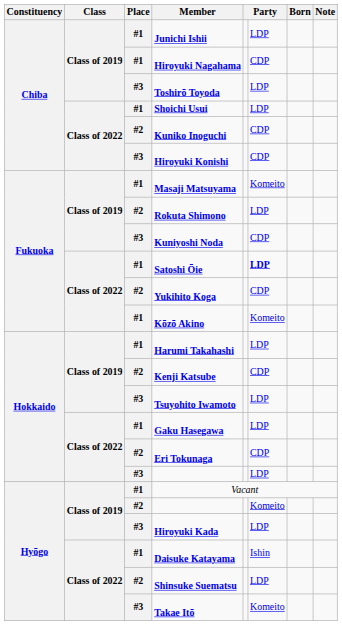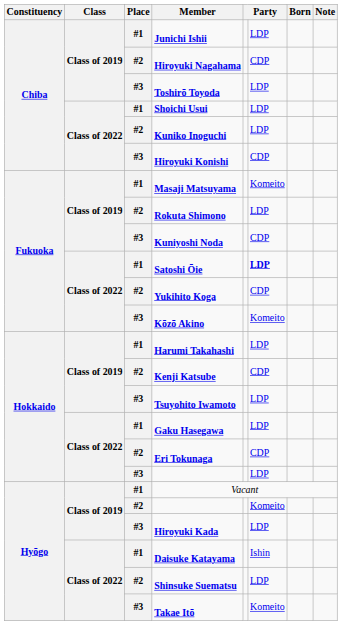(138, 60) #1 -> (138, 60) #2
(260, 130) CDP -> (259, 130) LDP
(138, 318) #1 -> (138, 318) #3
